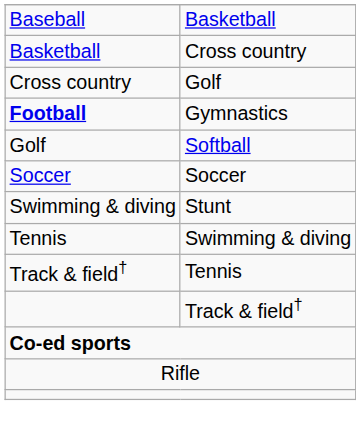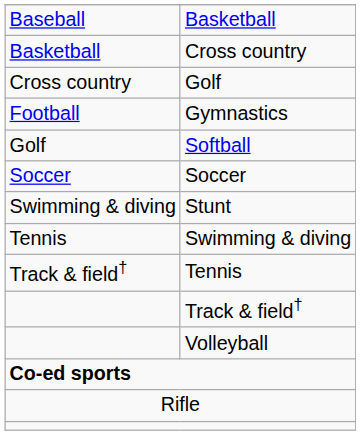(48, 113) bold -> (45, 113) normal
+ row: (227, 342)
